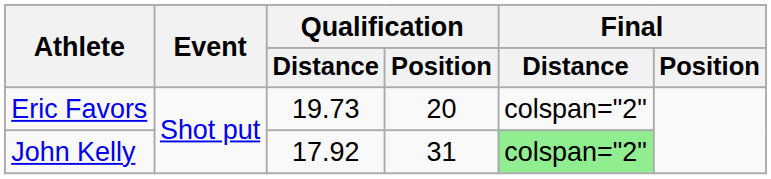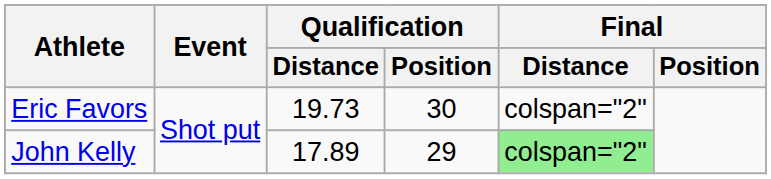(441, 109) 20 -> (441, 109) 30
(326, 152) 17.92 -> (326, 152) 17.89
(441, 152) 31 -> (441, 152) 29
